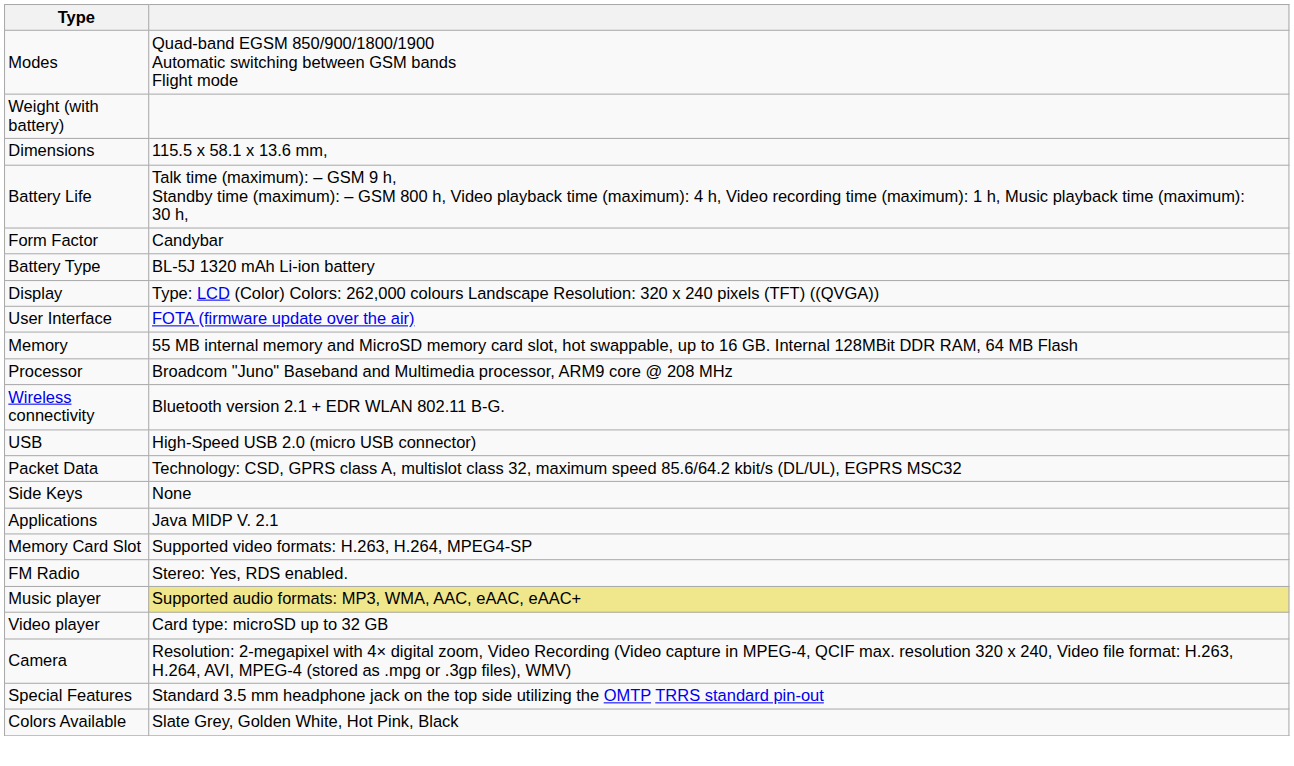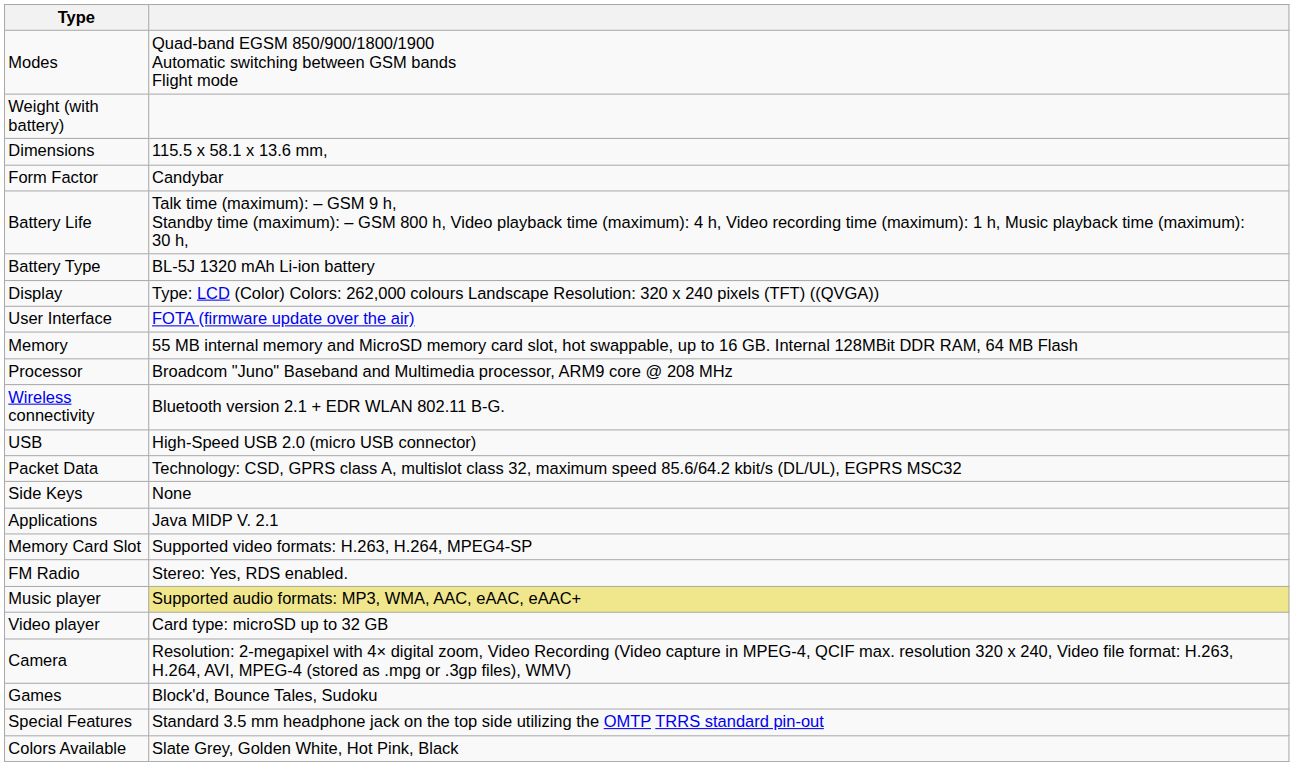rows swapped: (53, 240) <-> (50, 196)
+ row: (35, 696)
